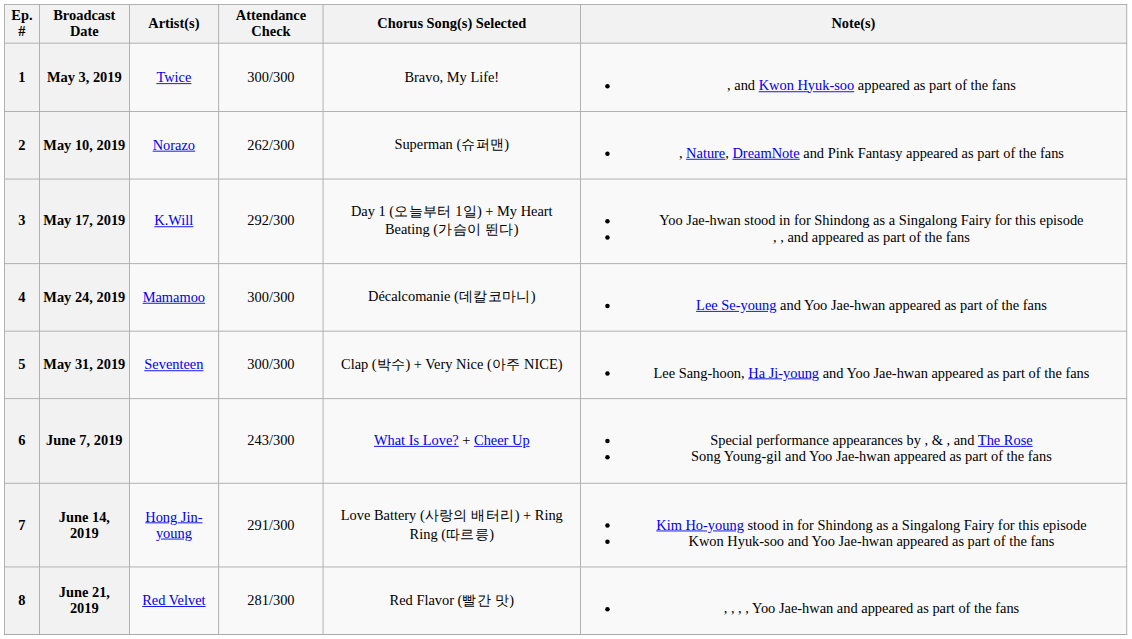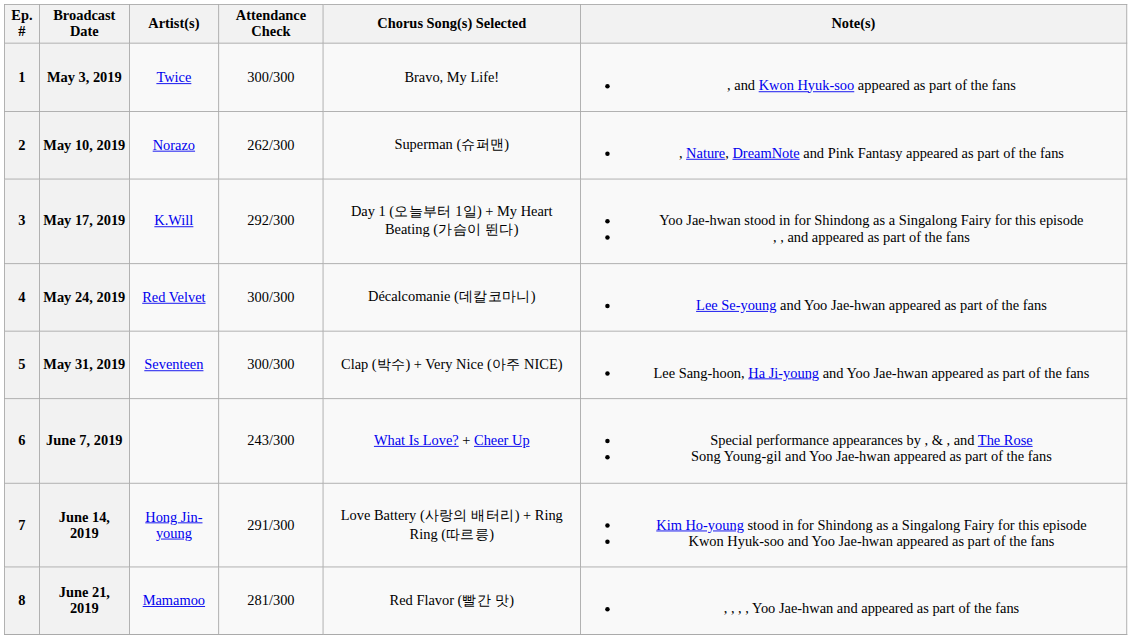(174, 297) Mamamoo -> (174, 297) Red Velvet
(174, 600) Red Velvet -> (174, 600) Mamamoo
